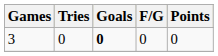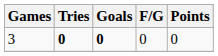(62, 39) normal -> (62, 39) bold
